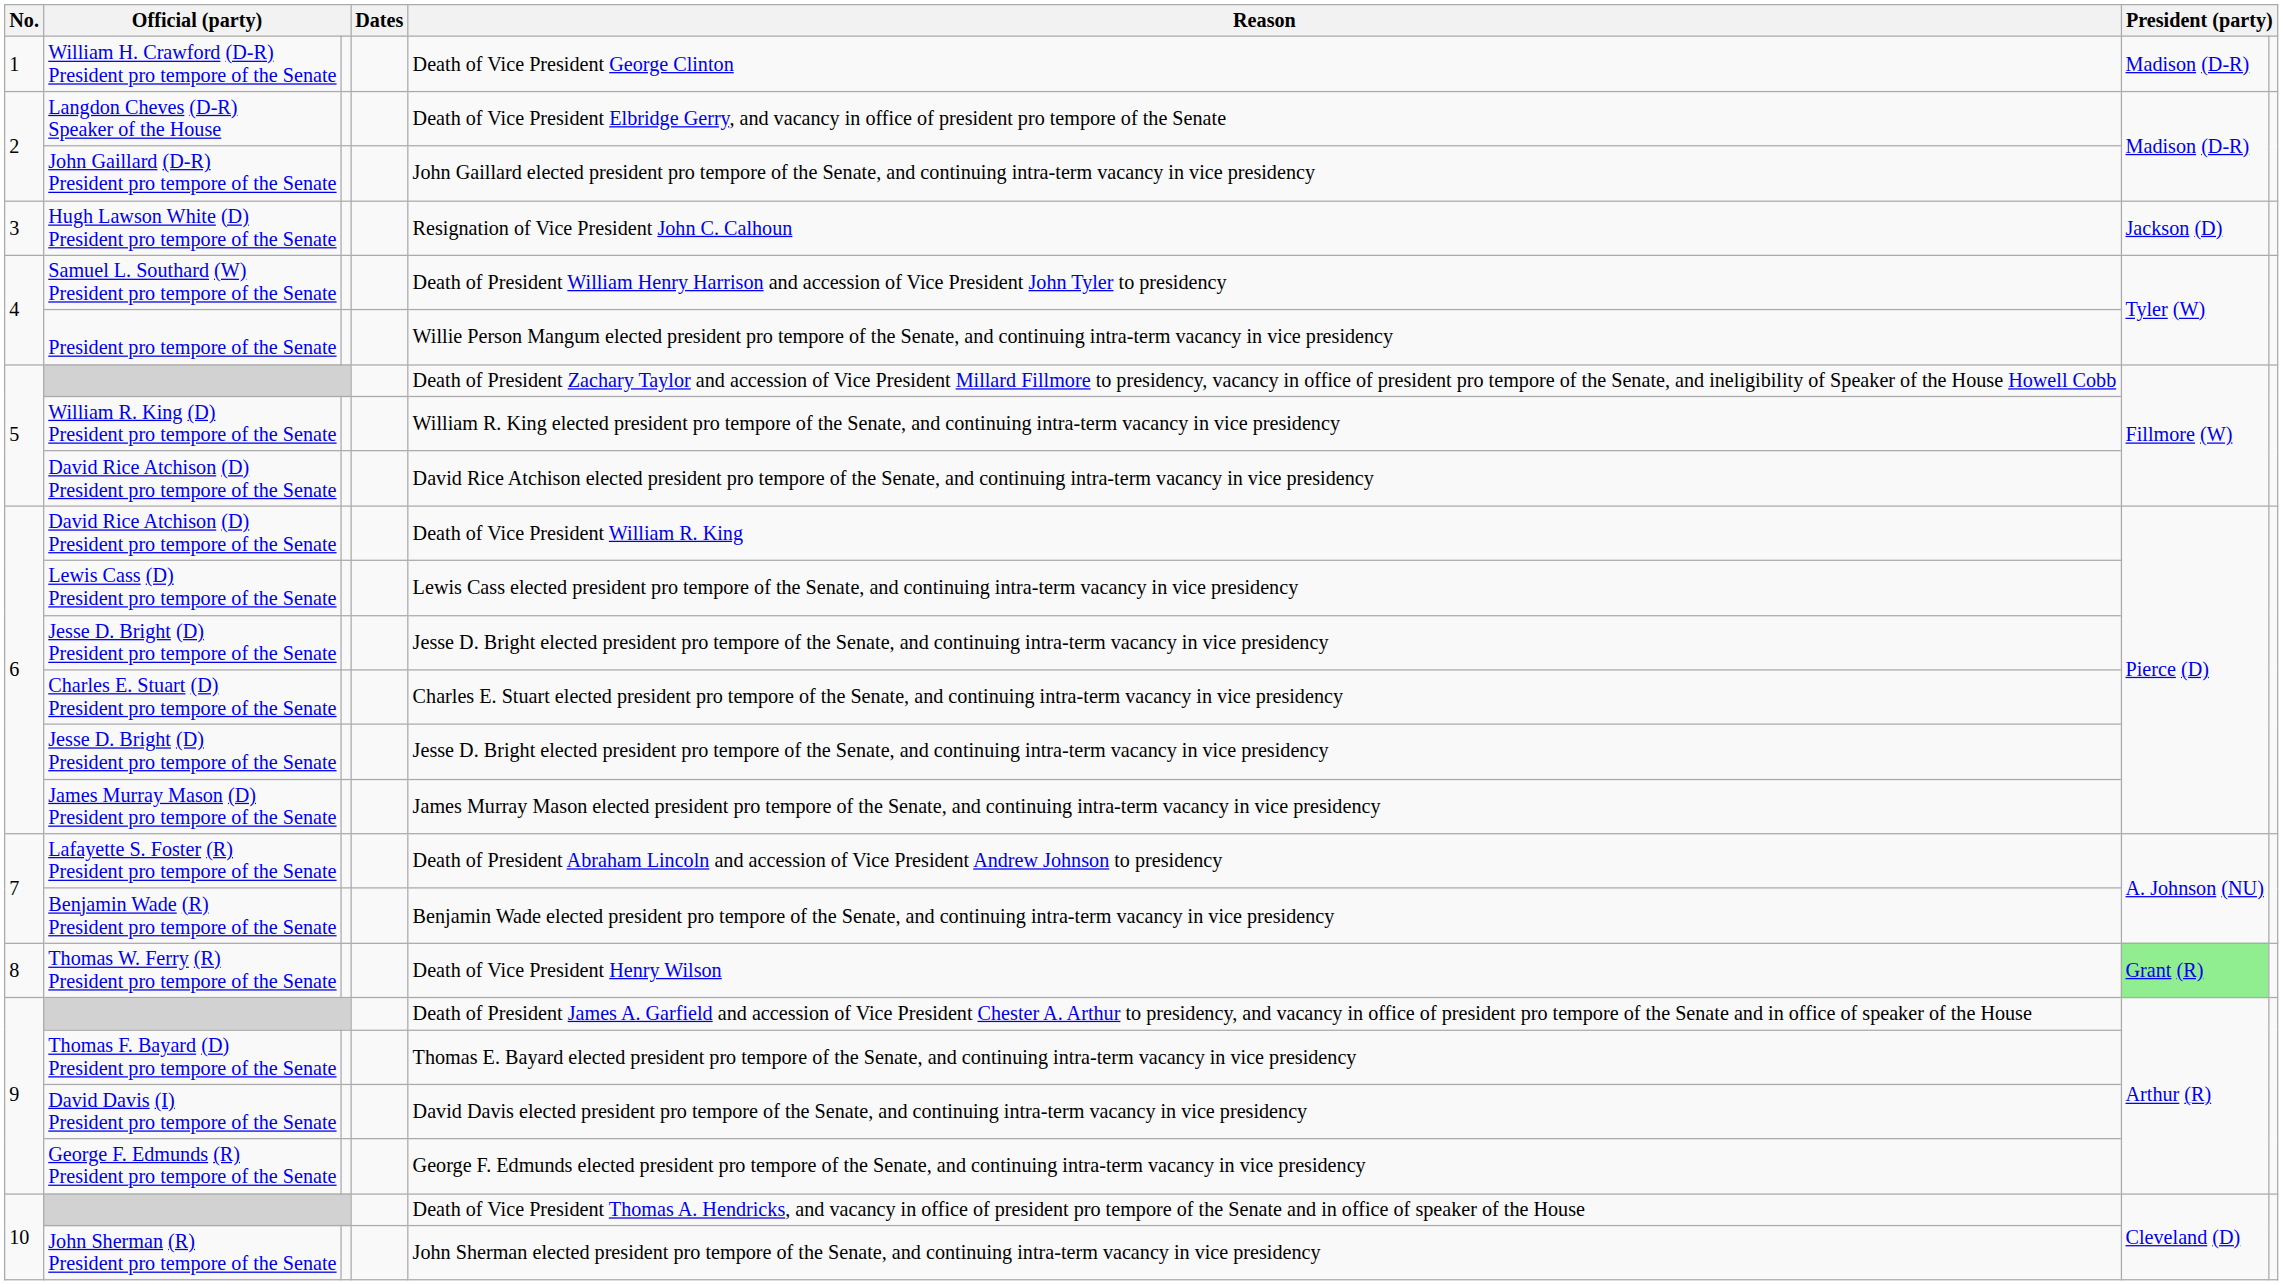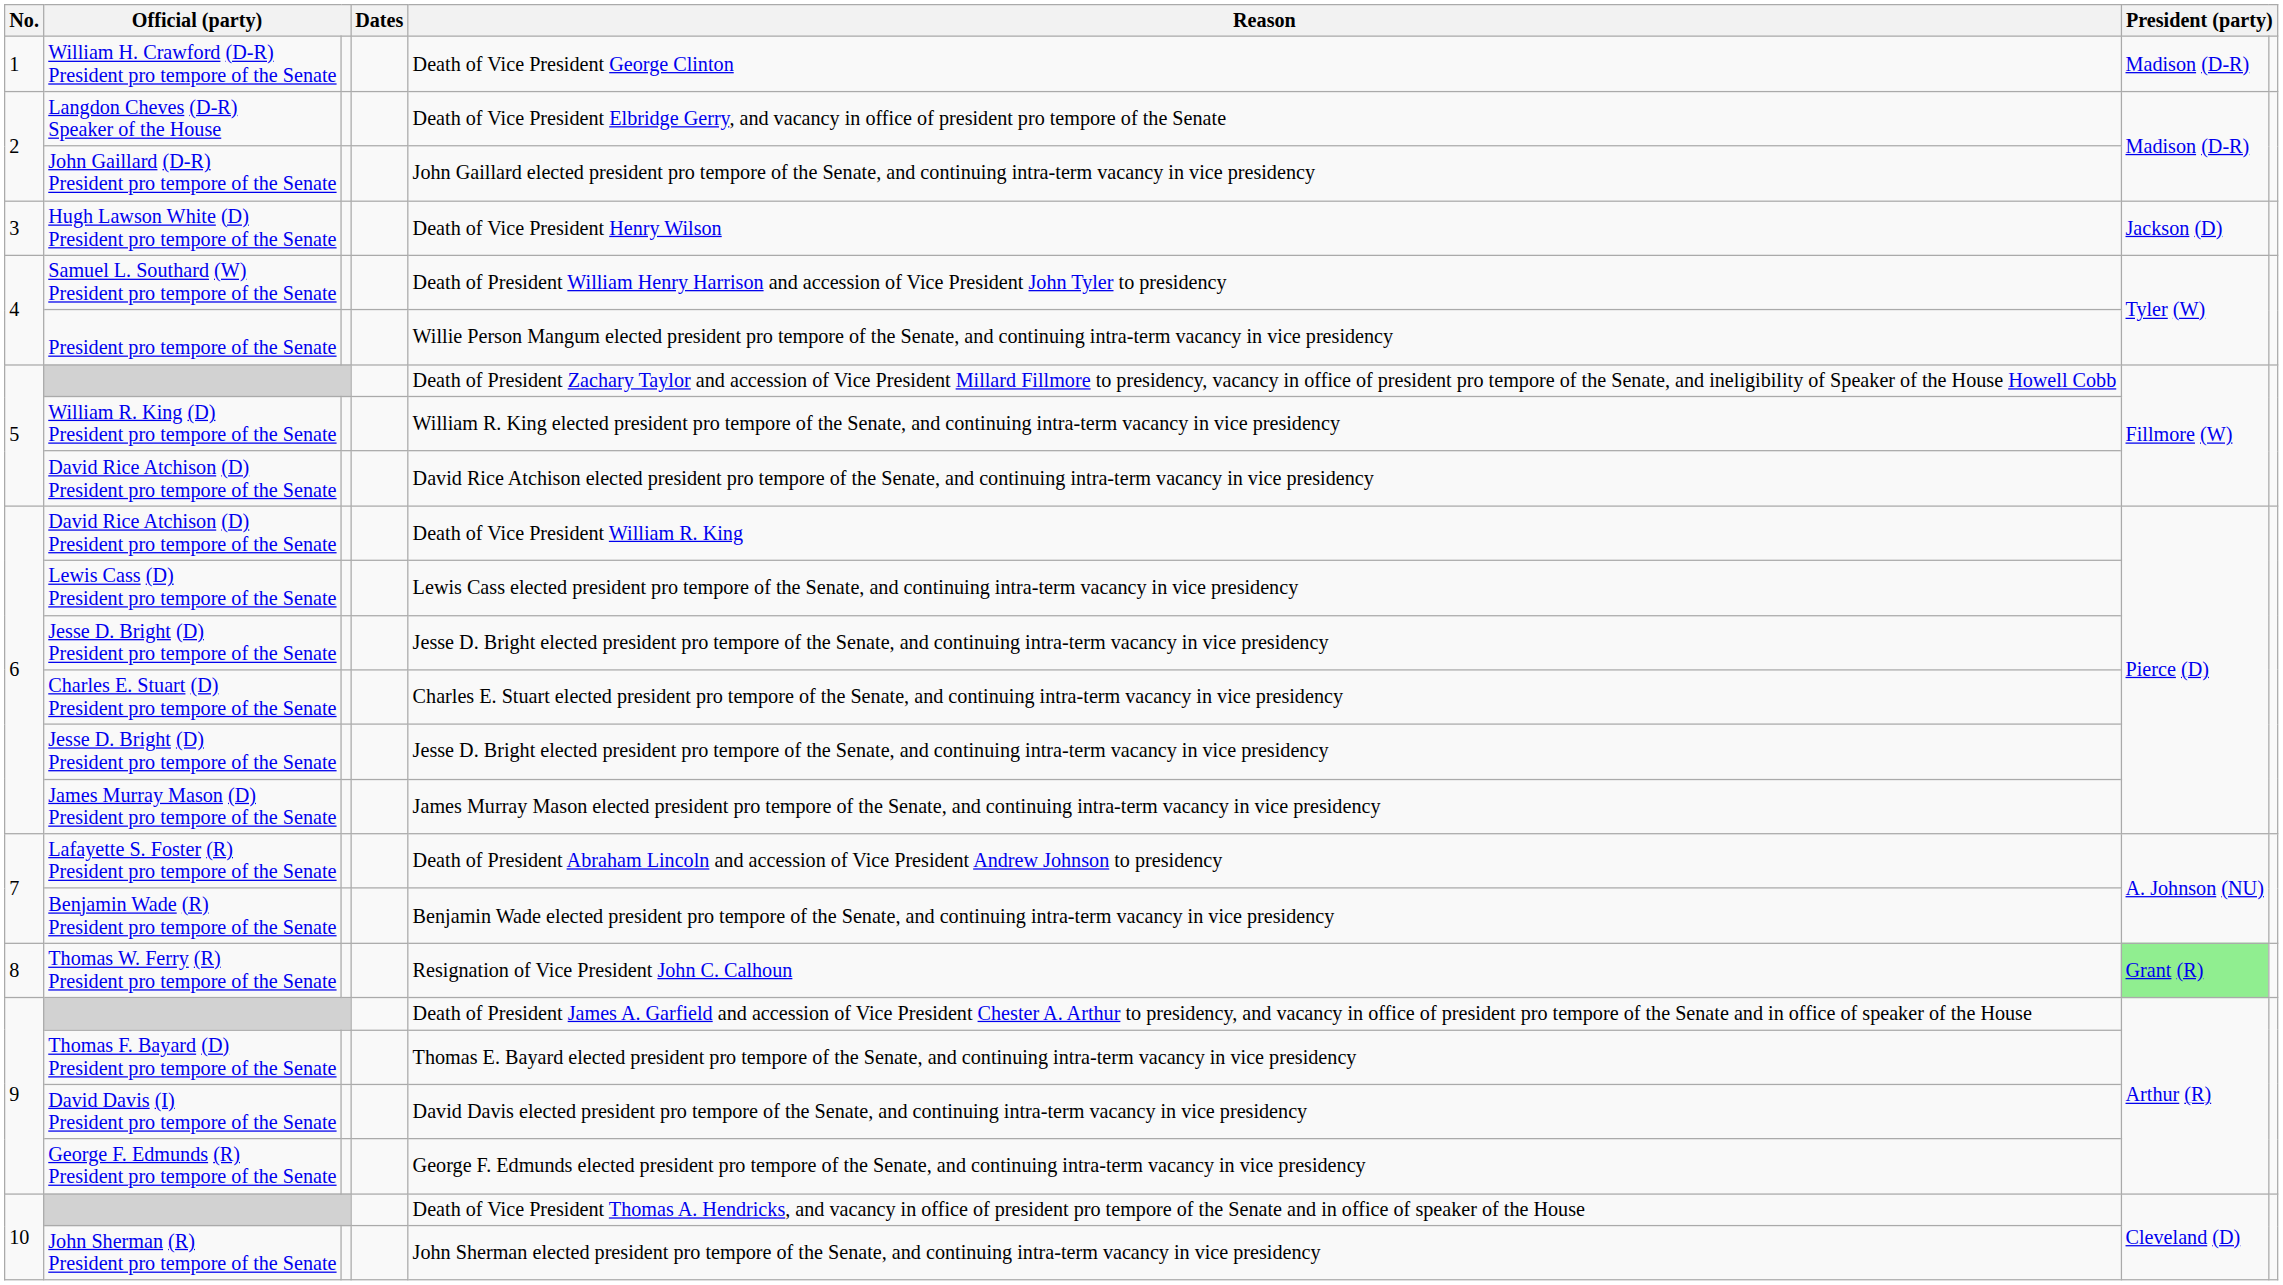(602, 227) Resignation of Vice President John C. Calhoun -> (567, 227) Death of Vice President Henry Wilson
(567, 970) Death of Vice President Henry Wilson -> (602, 970) Resignation of Vice President John C. Calhoun
